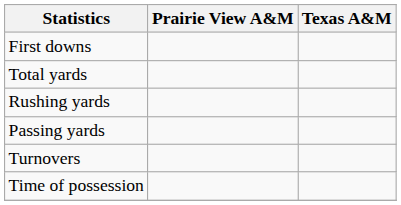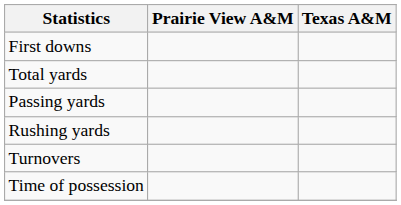rows swapped: (59, 102) <-> (57, 130)
